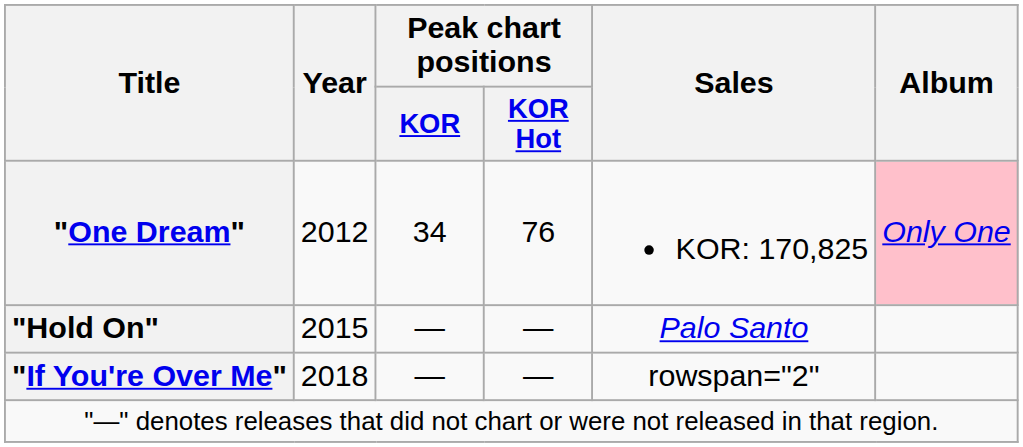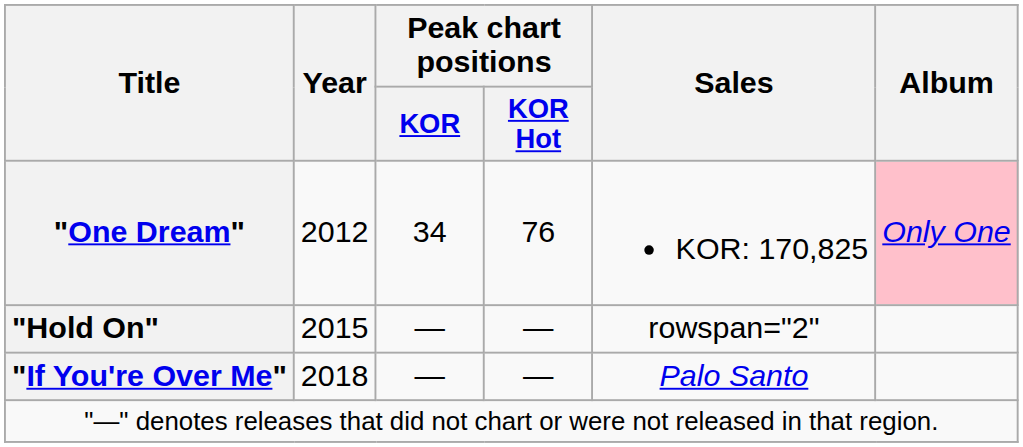(734, 327) Palo Santo -> (734, 327) rowspan="2"
(734, 376) rowspan="2" -> (734, 376) Palo Santo
